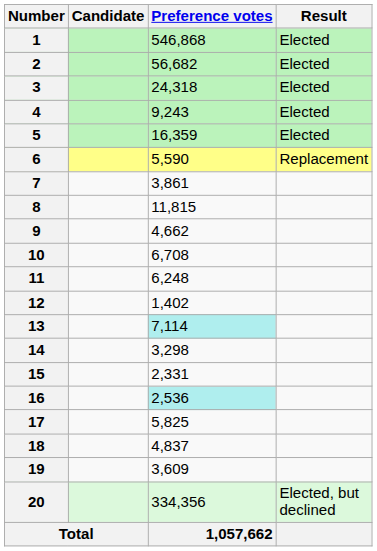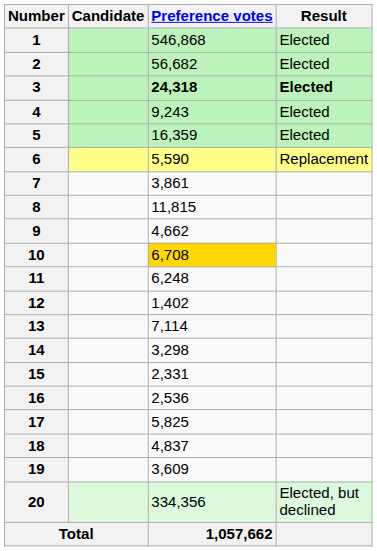(174, 87) normal -> (174, 87) bold
(305, 87) normal -> (306, 87) bold
(170, 254) no background -> (170, 254) gold background
(170, 326) paleturquoise background -> (170, 326) no background
(170, 398) paleturquoise background -> (170, 398) no background
